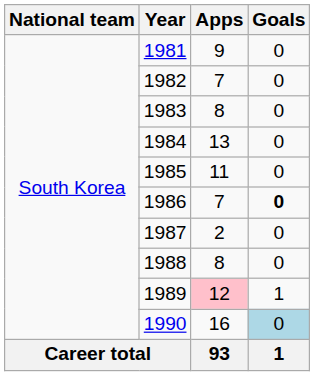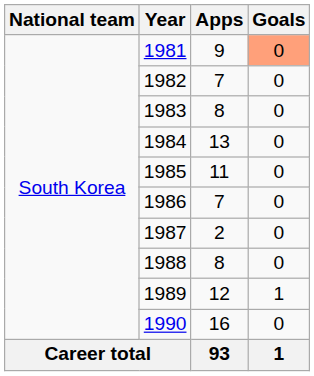(279, 50) no background -> (279, 50) lightsalmon background
(279, 202) bold -> (279, 202) normal
(219, 293) pink background -> (219, 293) no background
(279, 324) lightblue background -> (279, 324) no background
